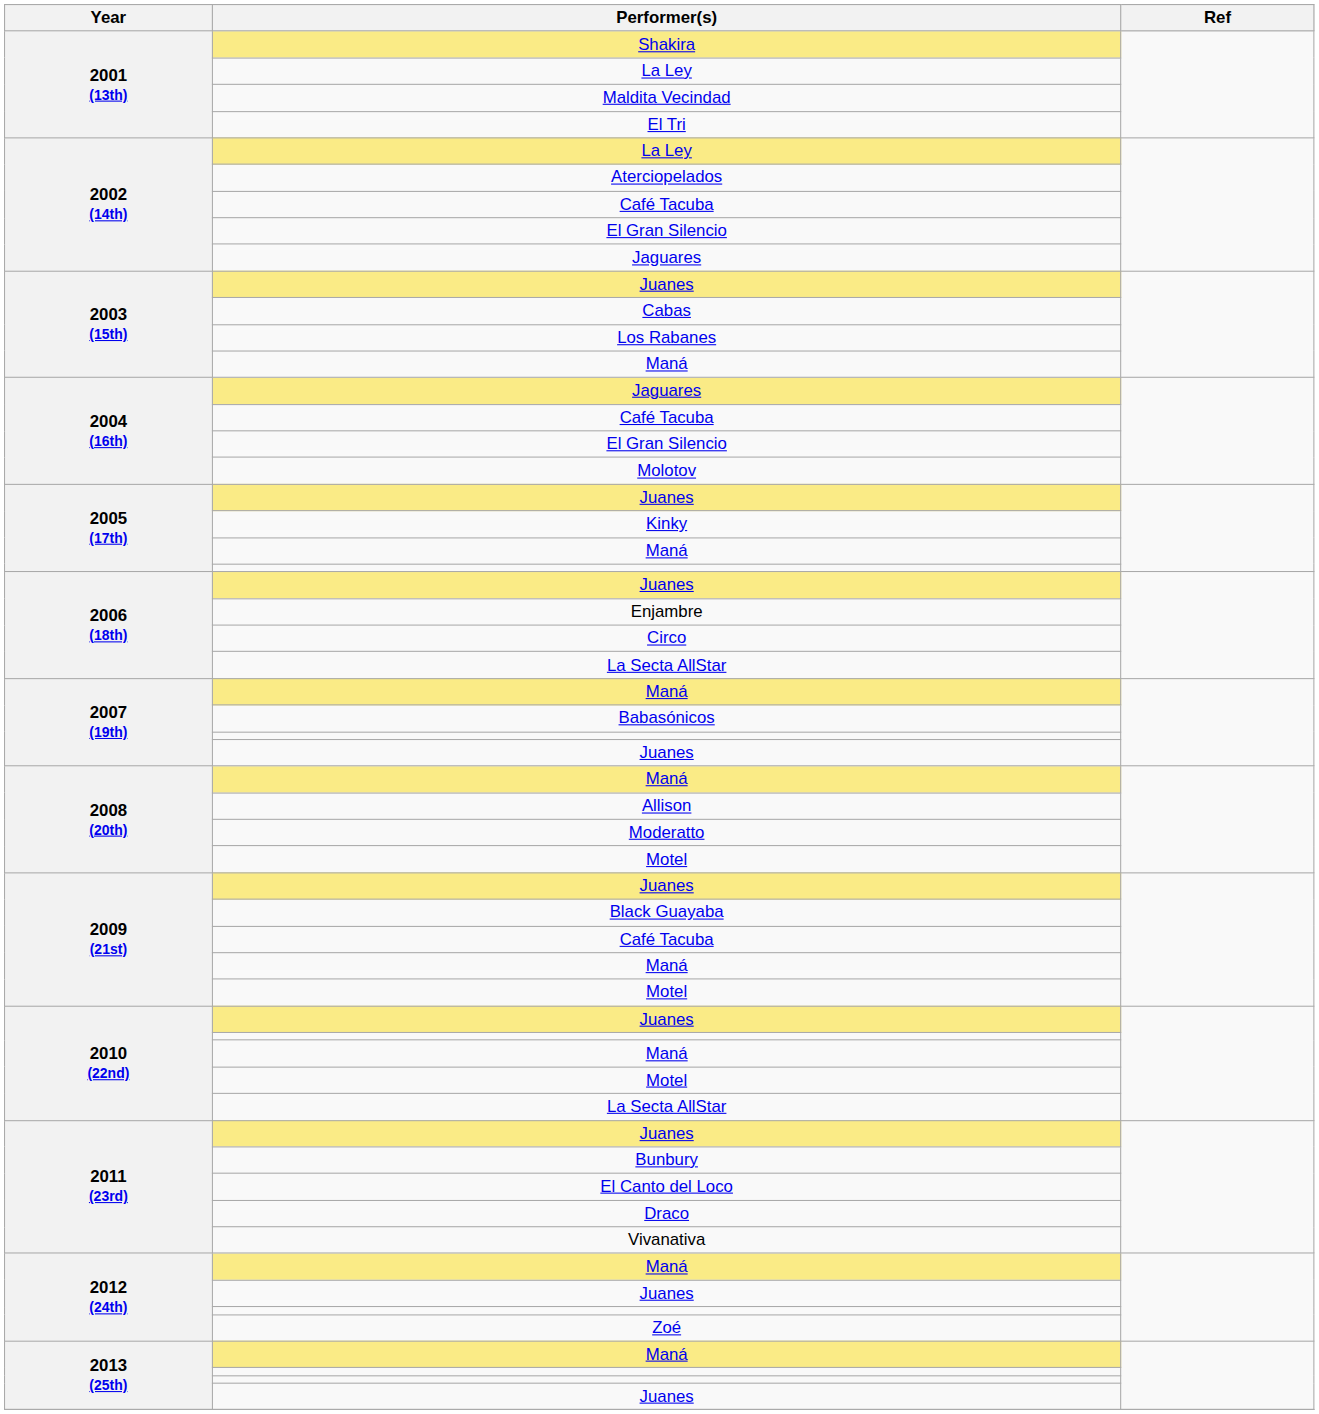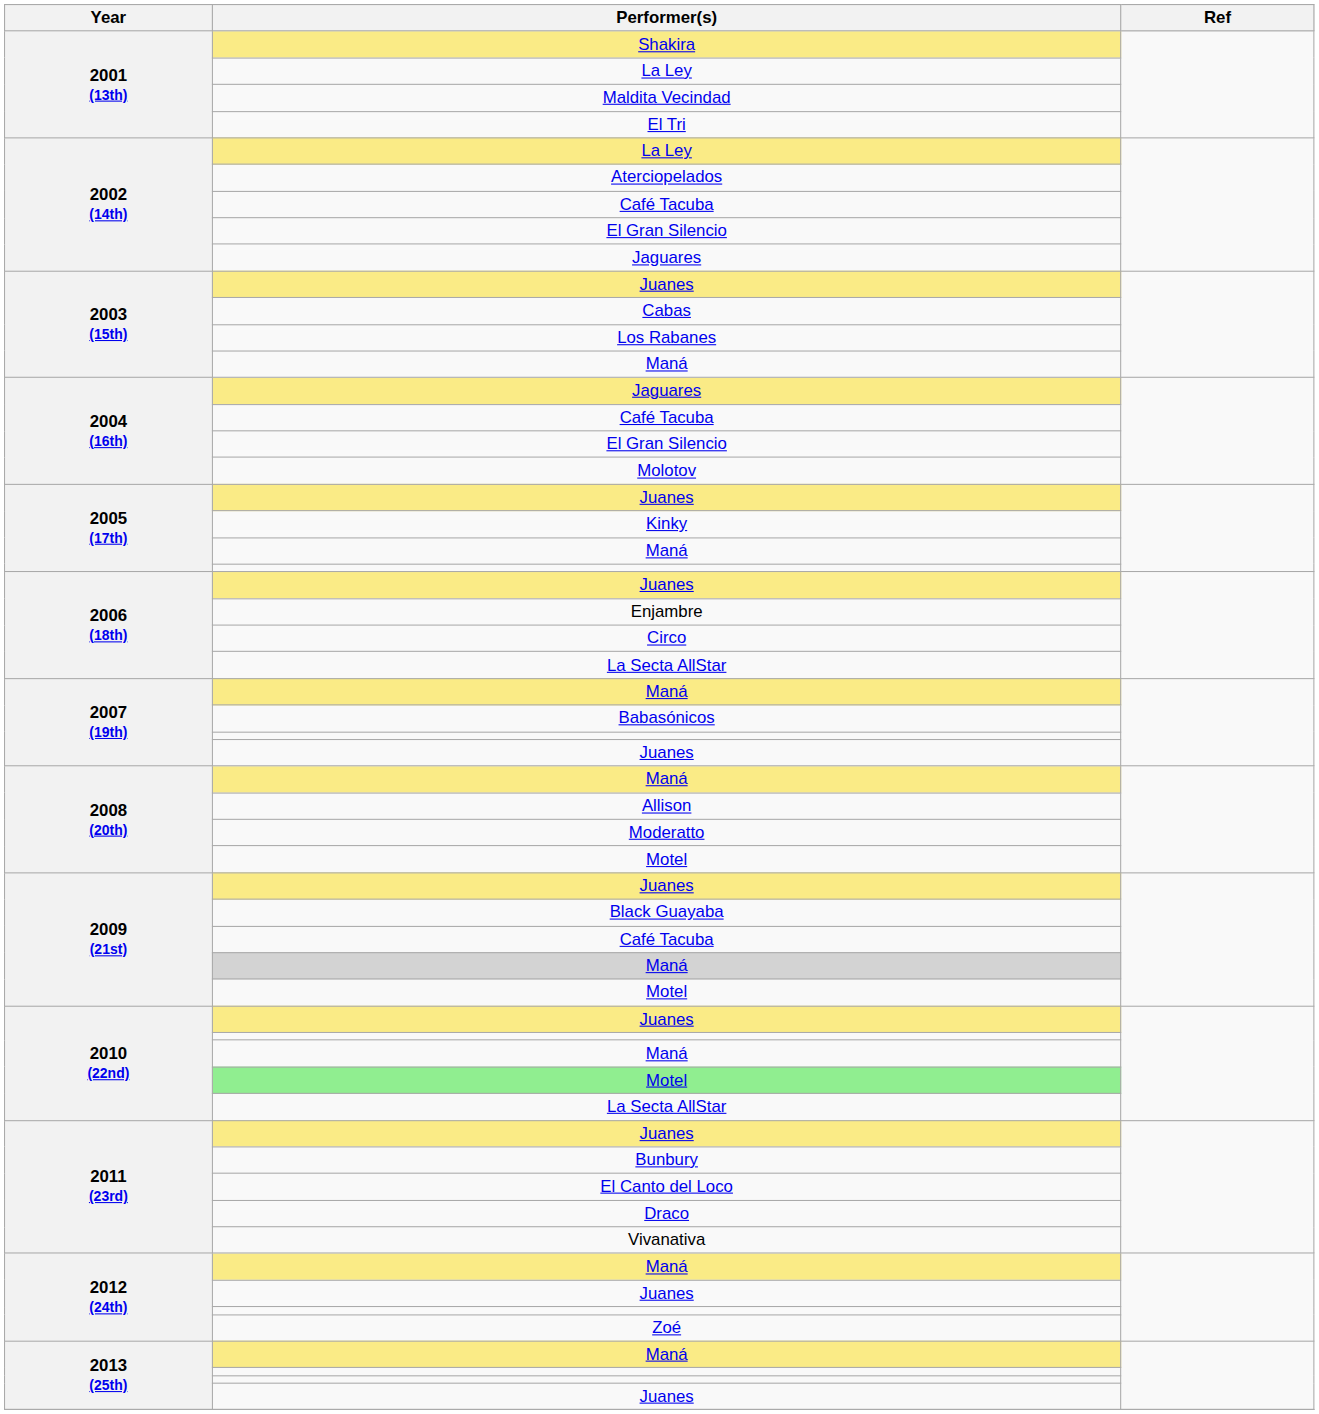(667, 965) no background -> (667, 965) lightgrey background
(667, 1080) no background -> (667, 1080) lightgreen background
